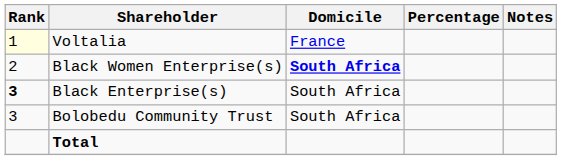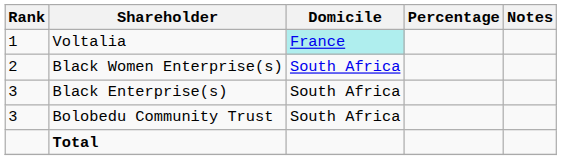(13, 42) lightyellow background -> (13, 42) no background
(318, 42) no background -> (318, 42) paleturquoise background
(345, 67) bold -> (345, 67) normal
(13, 92) bold -> (13, 92) normal
